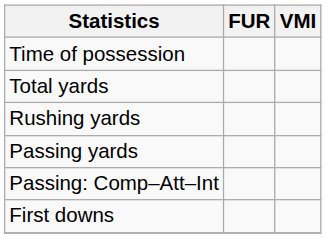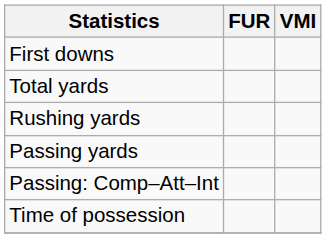rows swapped: (62, 216) <-> (97, 53)
